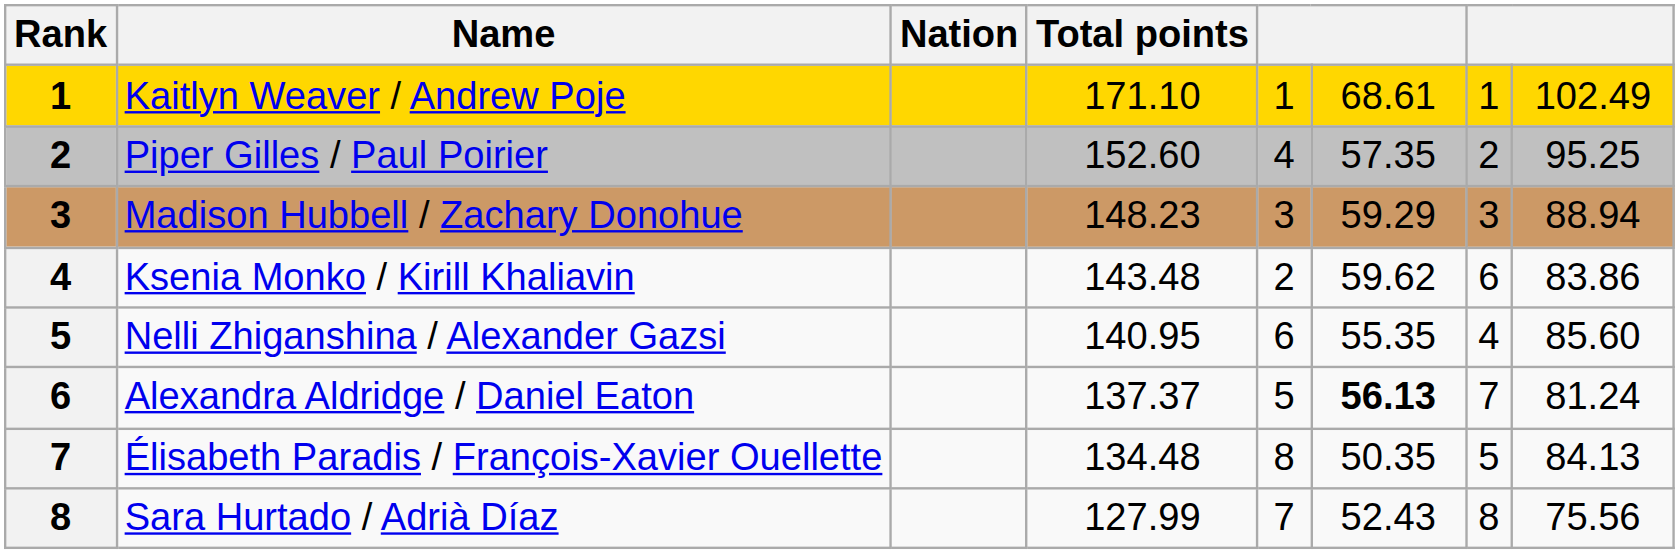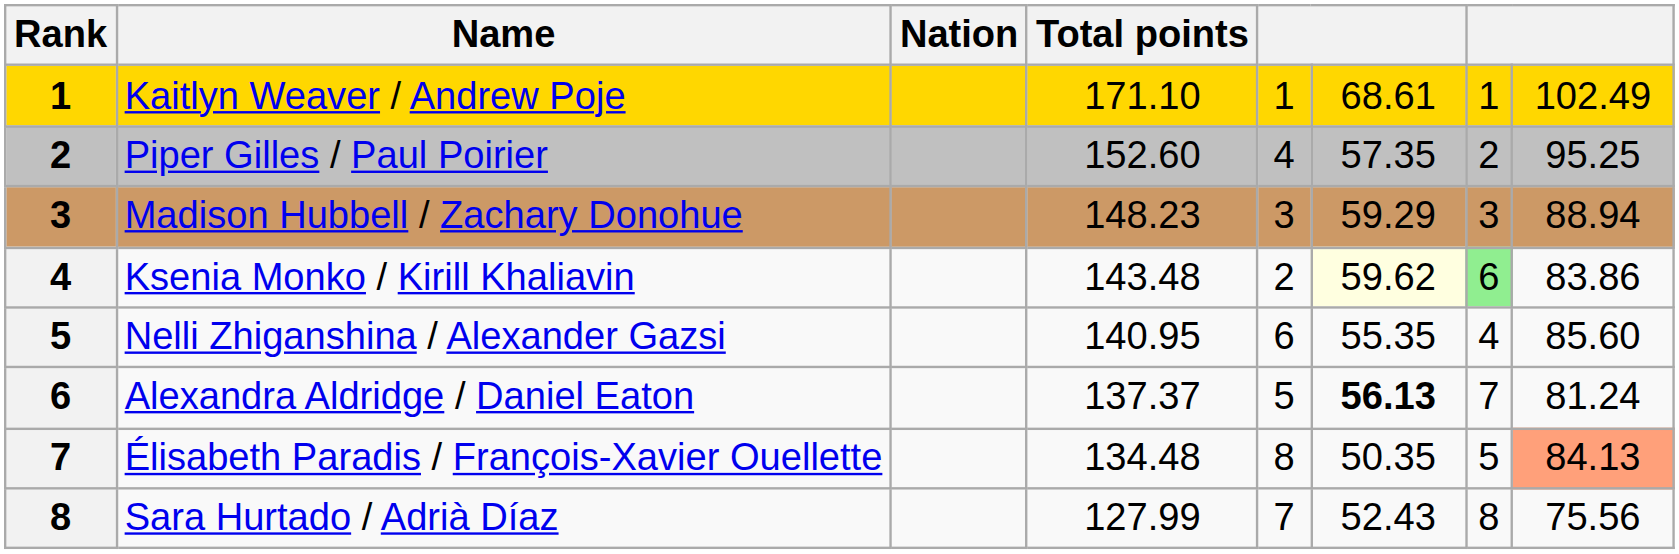(1388, 276) no background -> (1388, 276) lightyellow background
(1489, 276) no background -> (1489, 276) lightgreen background
(1593, 457) no background -> (1593, 457) lightsalmon background
